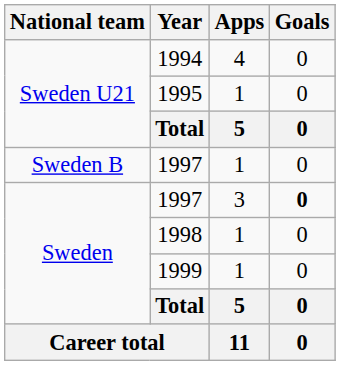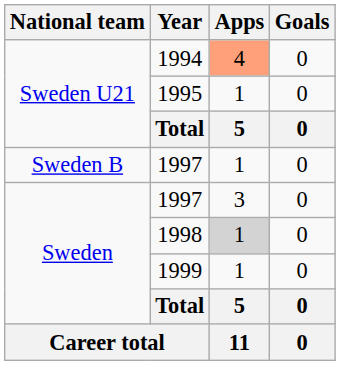(239, 57) no background -> (239, 57) lightsalmon background
(302, 199) bold -> (302, 199) normal
(239, 235) no background -> (239, 235) lightgrey background
